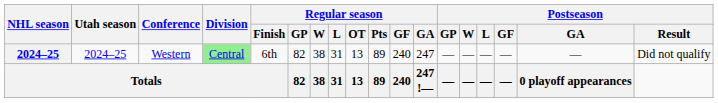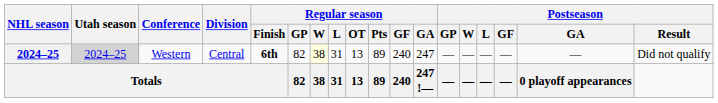(105, 54) no background -> (105, 54) lightgrey background
(227, 54) lightgreen background -> (227, 54) no background
(269, 54) normal -> (269, 54) bold
(319, 54) no background -> (319, 54) lightyellow background
